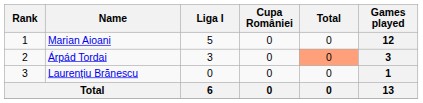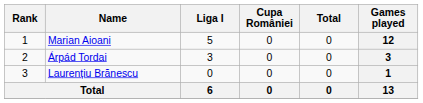(329, 57) lightsalmon background -> (329, 57) no background
